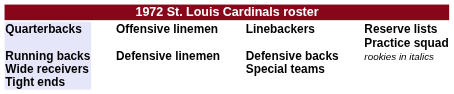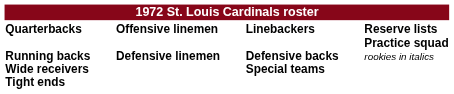(48, 56) lavender background -> (48, 56) no background
